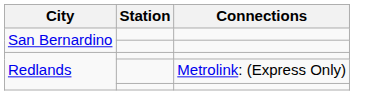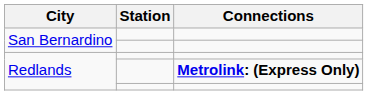(262, 71) normal -> (268, 71) bold
